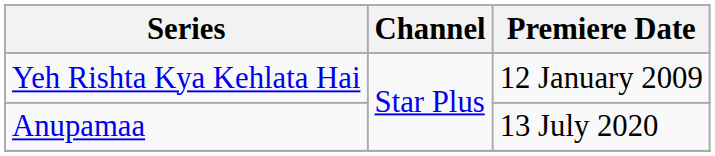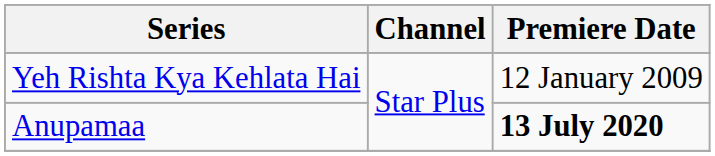(579, 126) normal -> (582, 126) bold
